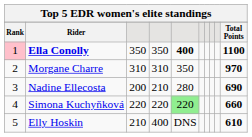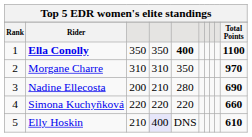(15, 50) pink background -> (15, 50) no background
(185, 104) lightgreen background -> (185, 104) no background
(160, 122) no background -> (160, 122) lavender background
